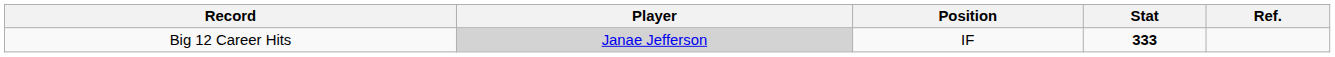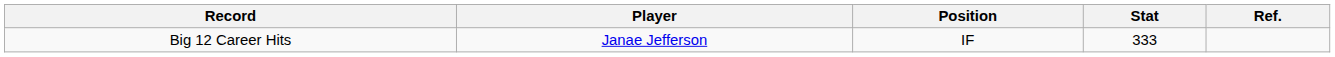(654, 39) lightgrey background -> (654, 39) no background
(1145, 39) bold -> (1145, 39) normal
